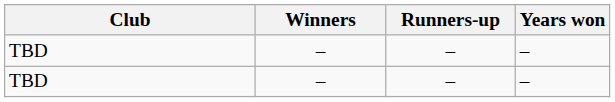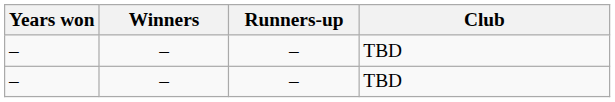columns swapped: (130, 19) <-> (563, 19)
